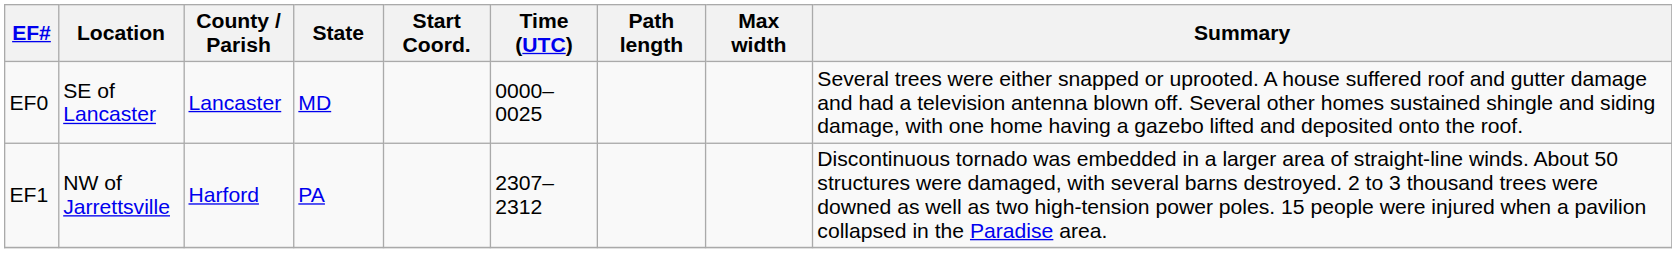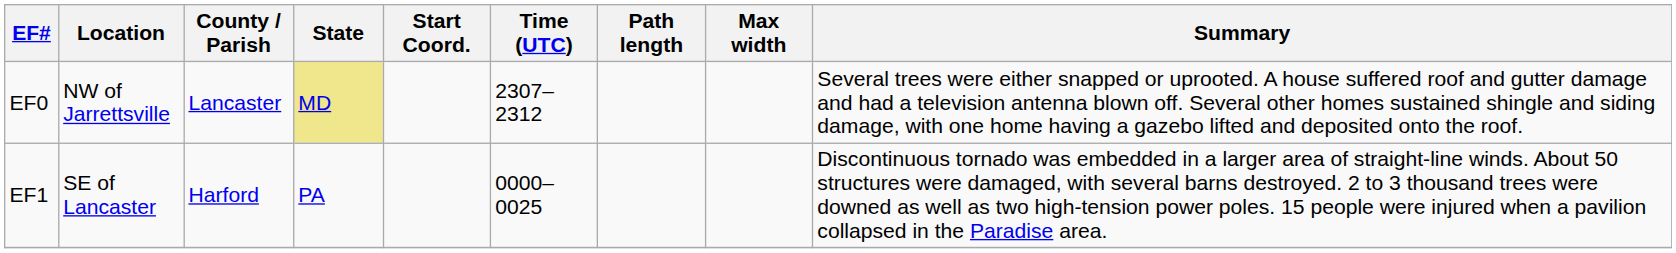(110, 102) SE of Lancaster -> (117, 102) NW of Jarrettsville
(315, 102) no background -> (315, 102) khaki background
(525, 102) 0000–0025 -> (525, 102) 2307–2312
(117, 195) NW of Jarrettsville -> (110, 195) SE of Lancaster
(525, 195) 2307–2312 -> (525, 195) 0000–0025
